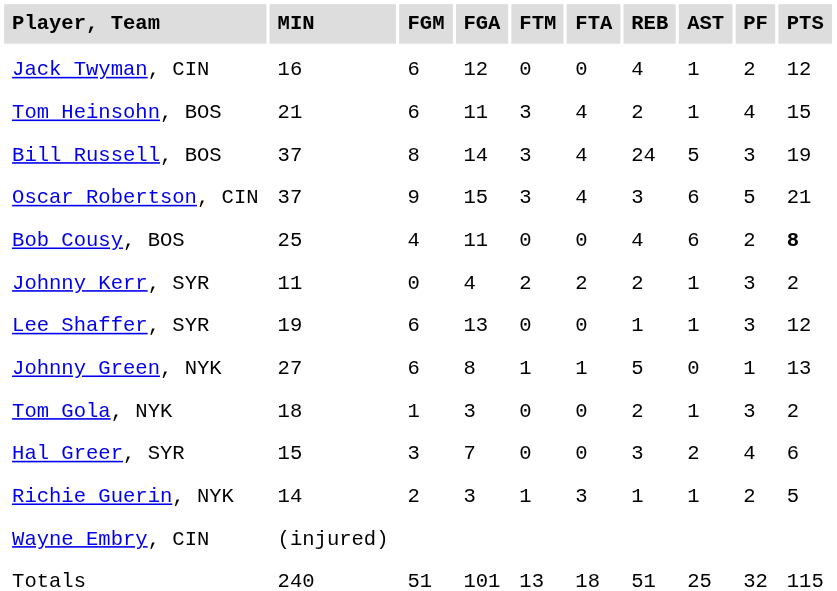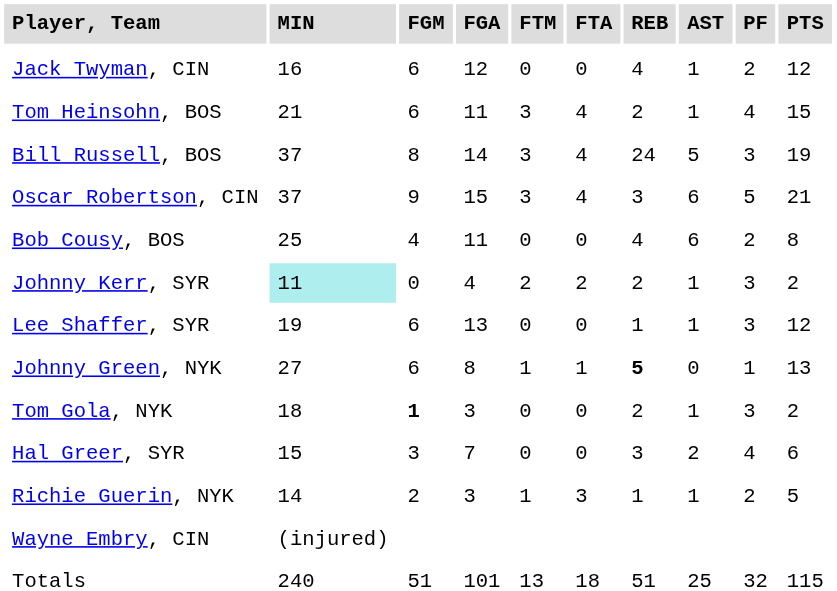(793, 240) bold -> (793, 240) normal
(290, 283) no background -> (290, 283) paleturquoise background
(637, 368) normal -> (637, 368) bold
(414, 411) normal -> (414, 411) bold
